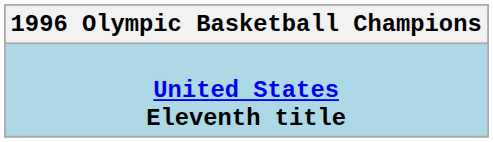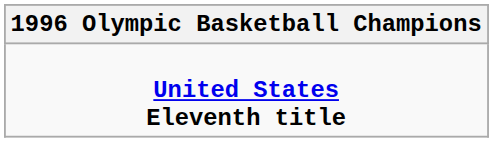(246, 104) lightblue background -> (246, 104) no background
